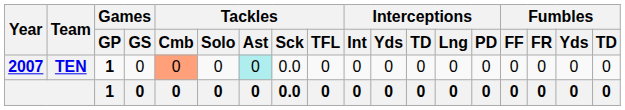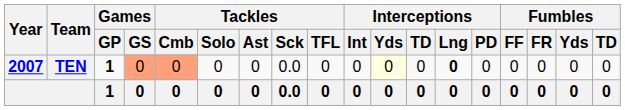(140, 67) no background -> (140, 67) lightsalmon background
(255, 67) paleturquoise background -> (255, 67) no background
(389, 67) no background -> (389, 67) lightyellow background
(453, 67) normal -> (453, 67) bold
